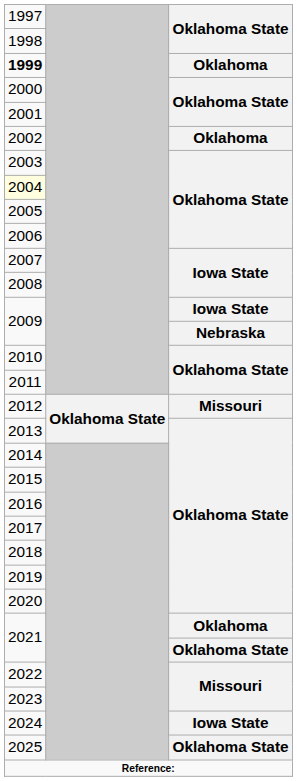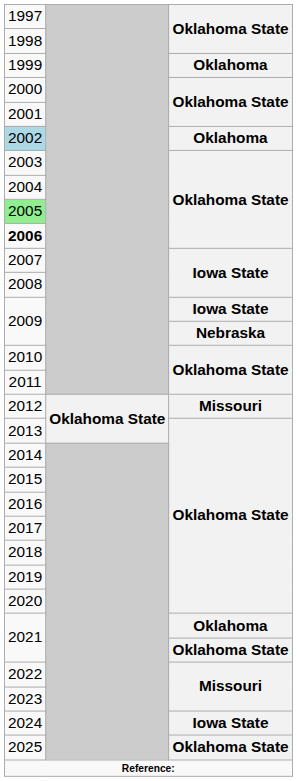(25, 65) bold -> (25, 65) normal
(25, 138) no background -> (25, 138) lightblue background
(25, 187) lightyellow background -> (25, 187) no background
(25, 211) no background -> (25, 211) lightgreen background
(25, 235) normal -> (25, 235) bold
